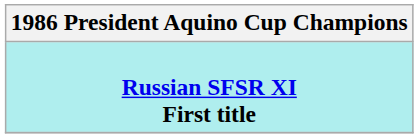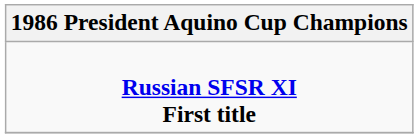(209, 100) paleturquoise background -> (209, 100) no background
